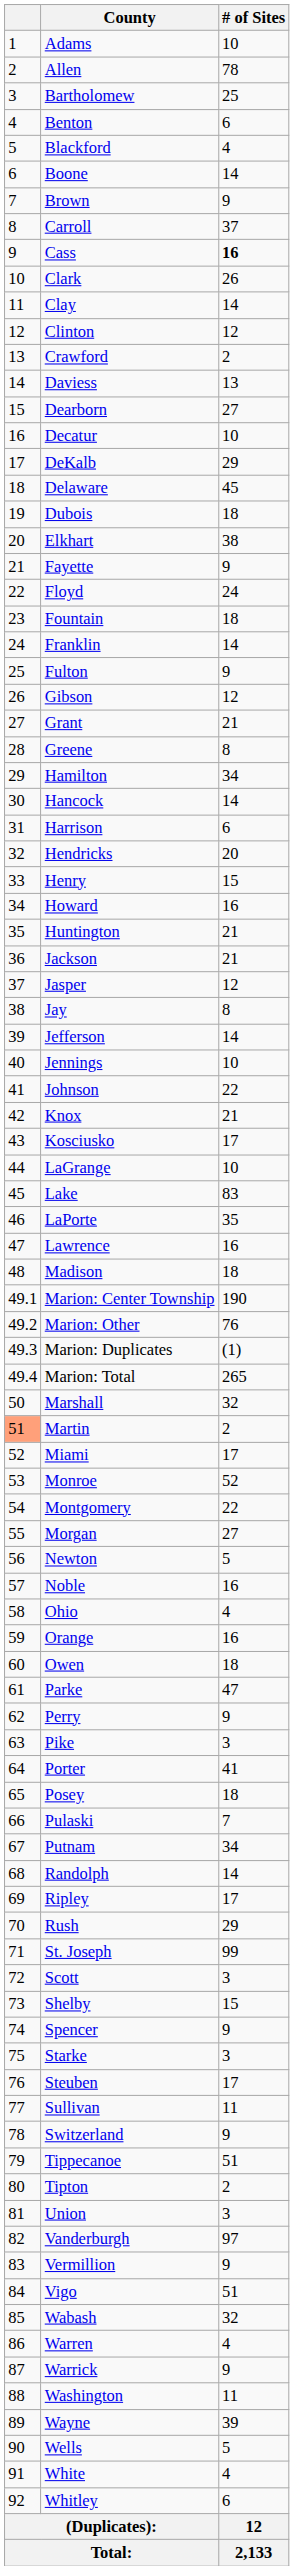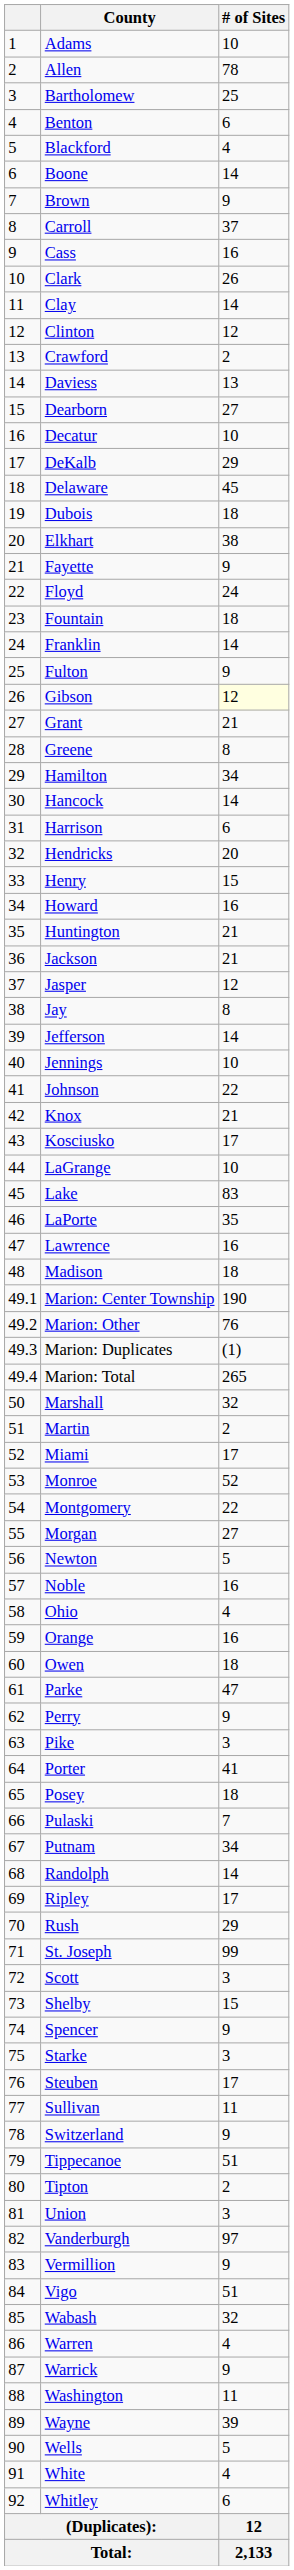(230, 252) bold -> (230, 252) normal
(230, 697) no background -> (230, 697) lightyellow background
(17, 1428) lightsalmon background -> (17, 1428) no background
